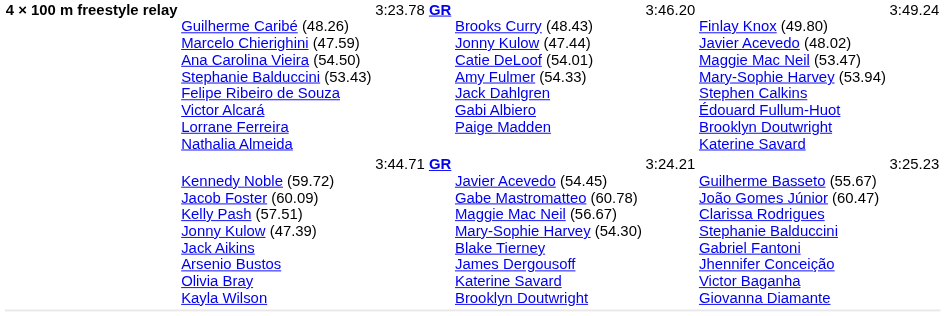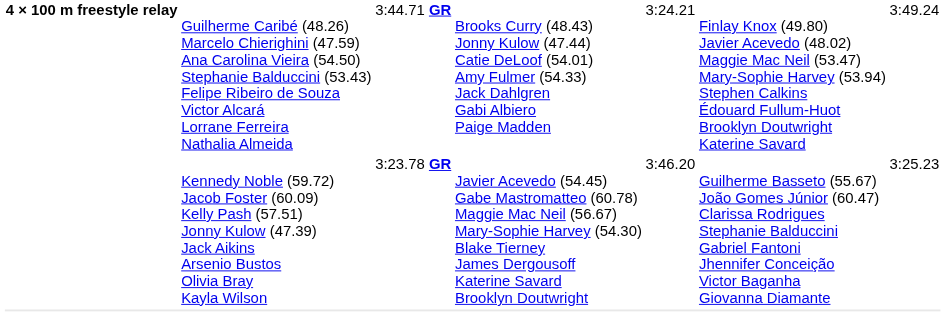(413, 10) 3:23.78 GR -> (413, 10) 3:44.71 GR
(670, 10) 3:46.20 -> (670, 10) 3:24.21
(413, 164) 3:44.71 GR -> (413, 164) 3:23.78 GR
(670, 164) 3:24.21 -> (670, 164) 3:46.20
